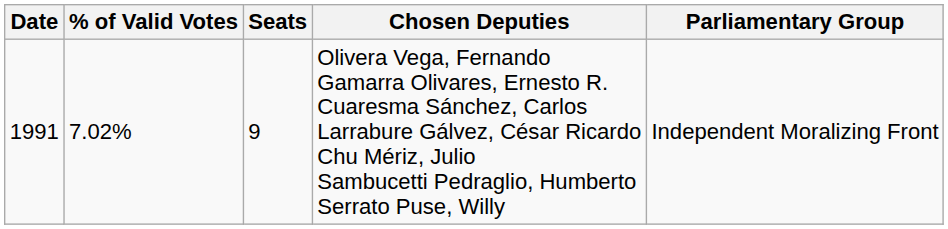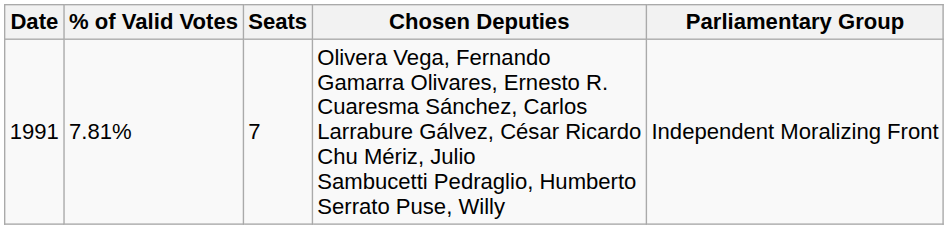(100, 131) 7.02% -> (100, 131) 7.81%
(254, 131) 9 -> (254, 131) 7
